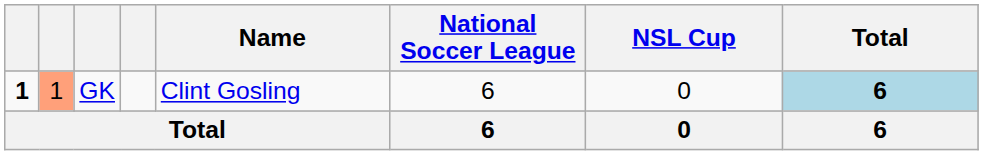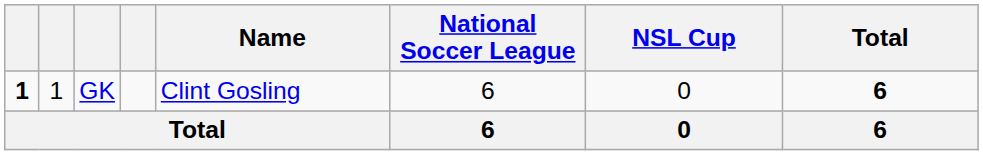(56, 90) lightsalmon background -> (56, 90) no background
(880, 90) lightblue background -> (880, 90) no background
